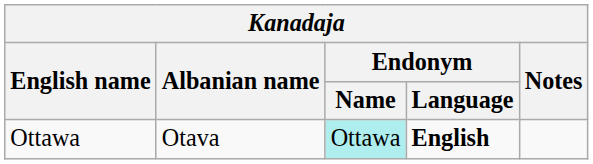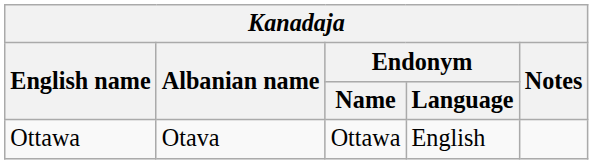(366, 138) paleturquoise background -> (366, 138) no background
(451, 138) bold -> (448, 138) normal
